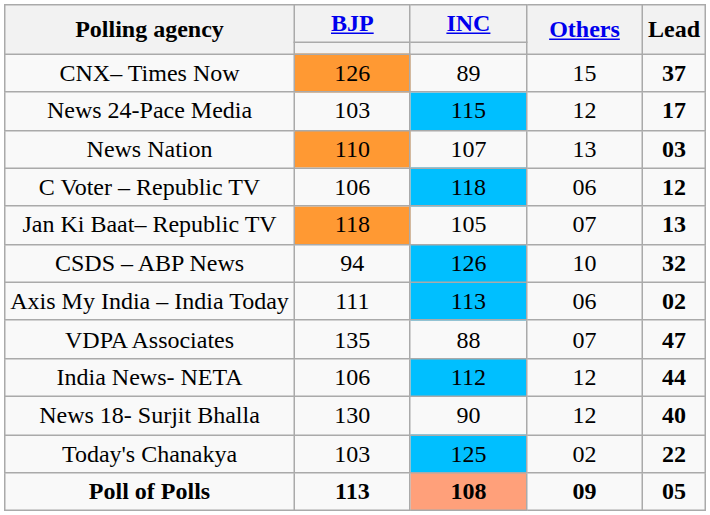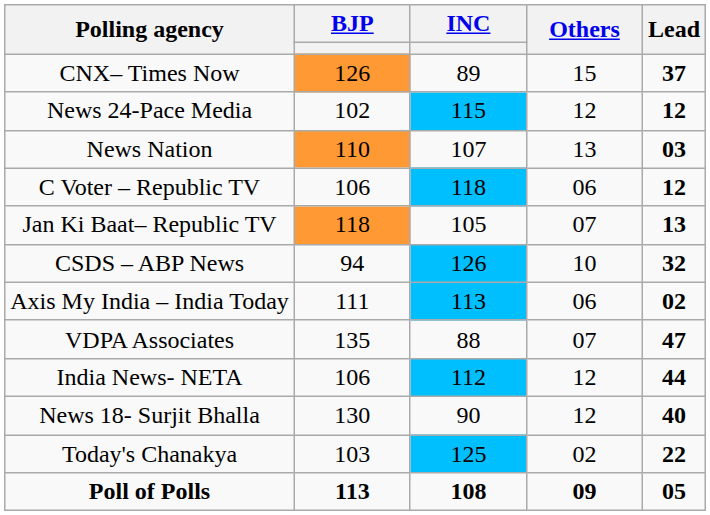(352, 110) 103 -> (352, 110) 102
(674, 110) 17 -> (674, 110) 12
(468, 491) lightsalmon background -> (468, 491) no background
